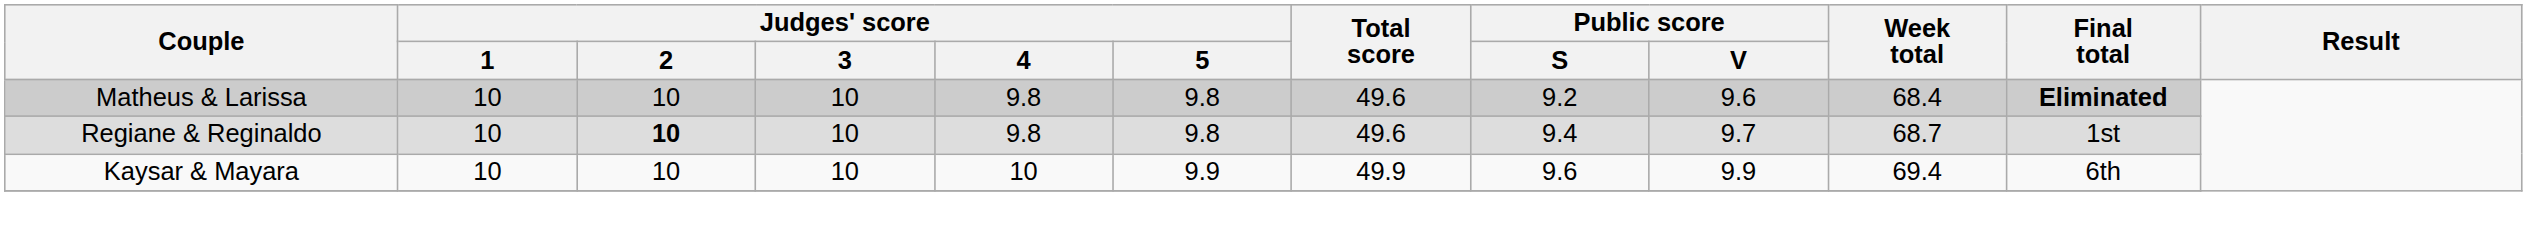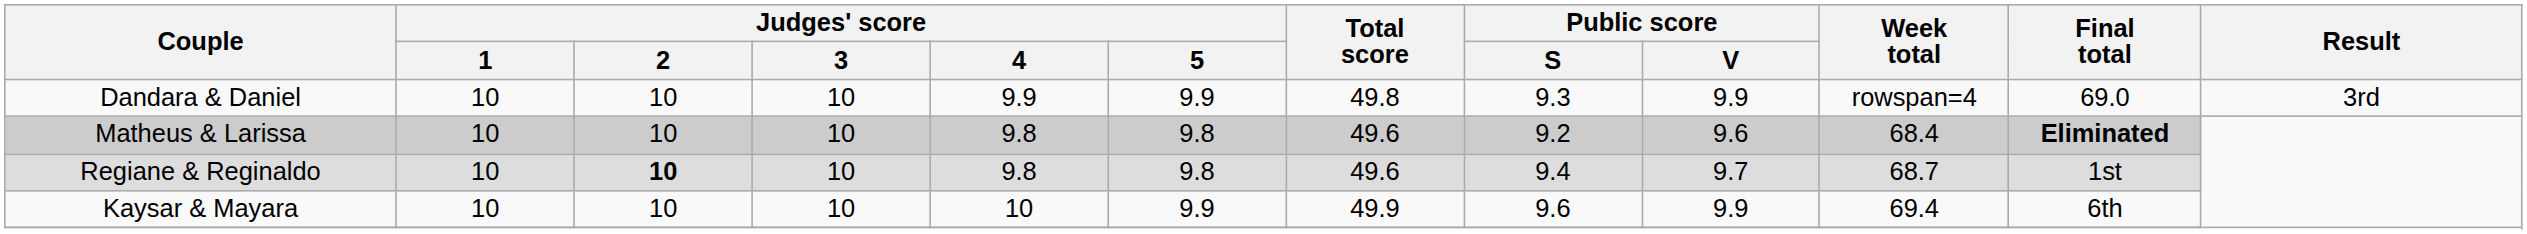+ row: (201, 97)
